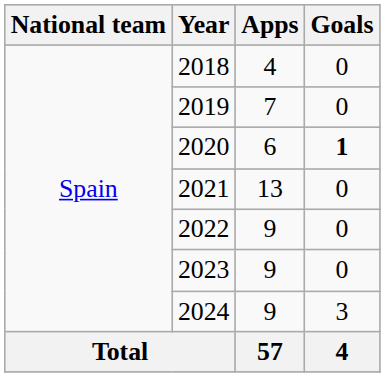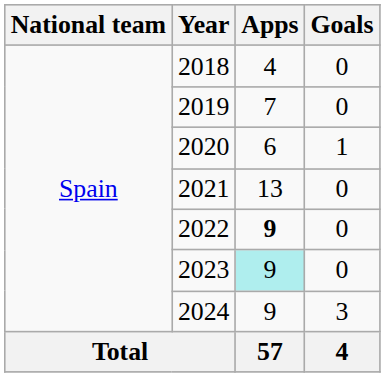(342, 147) bold -> (342, 147) normal
(270, 229) normal -> (270, 229) bold
(270, 270) no background -> (270, 270) paleturquoise background
